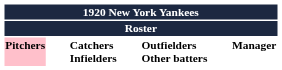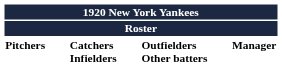(25, 45) pink background -> (25, 45) no background
